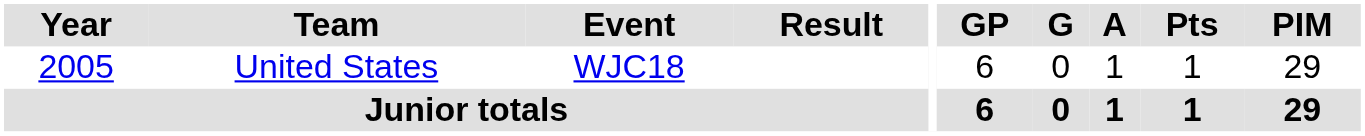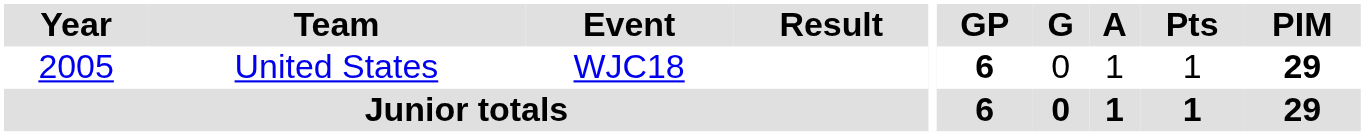(985, 67) normal -> (985, 67) bold
(1302, 67) normal -> (1302, 67) bold
